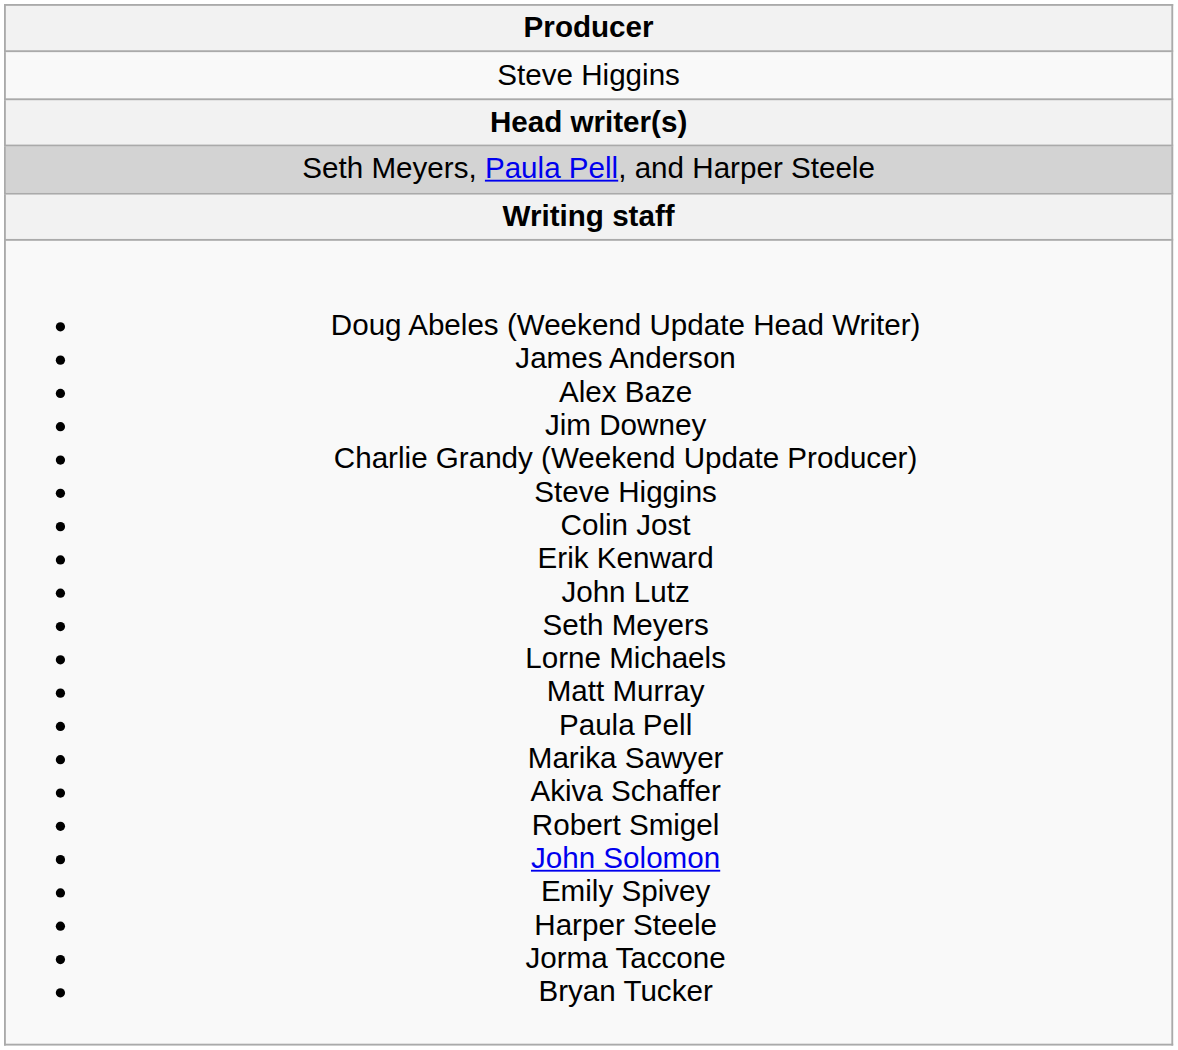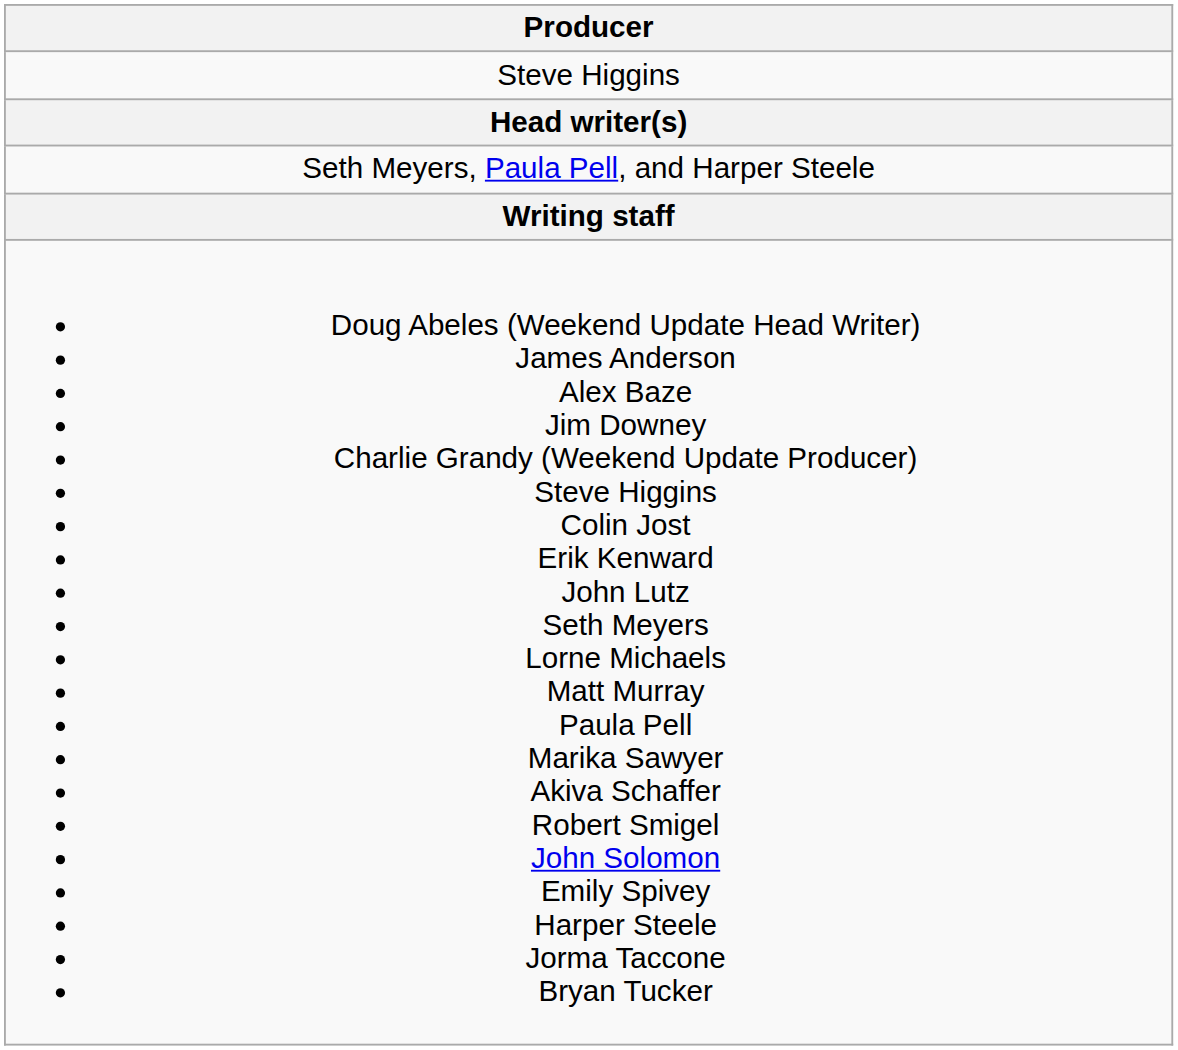(589, 168) lightgrey background -> (589, 168) no background
